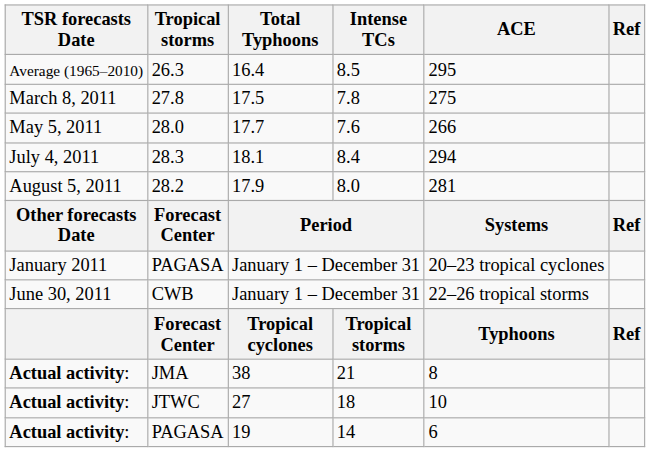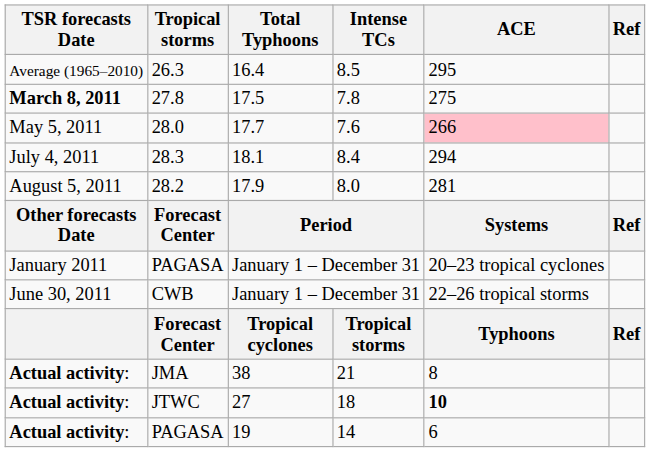(63, 98) normal -> (65, 98) bold
(442, 127) no background -> (442, 127) pink background
(438, 402) normal -> (438, 402) bold
